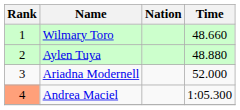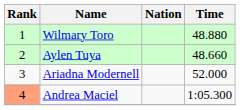(210, 34) 48.660 -> (210, 34) 48.880
(210, 54) 48.880 -> (210, 54) 48.660
